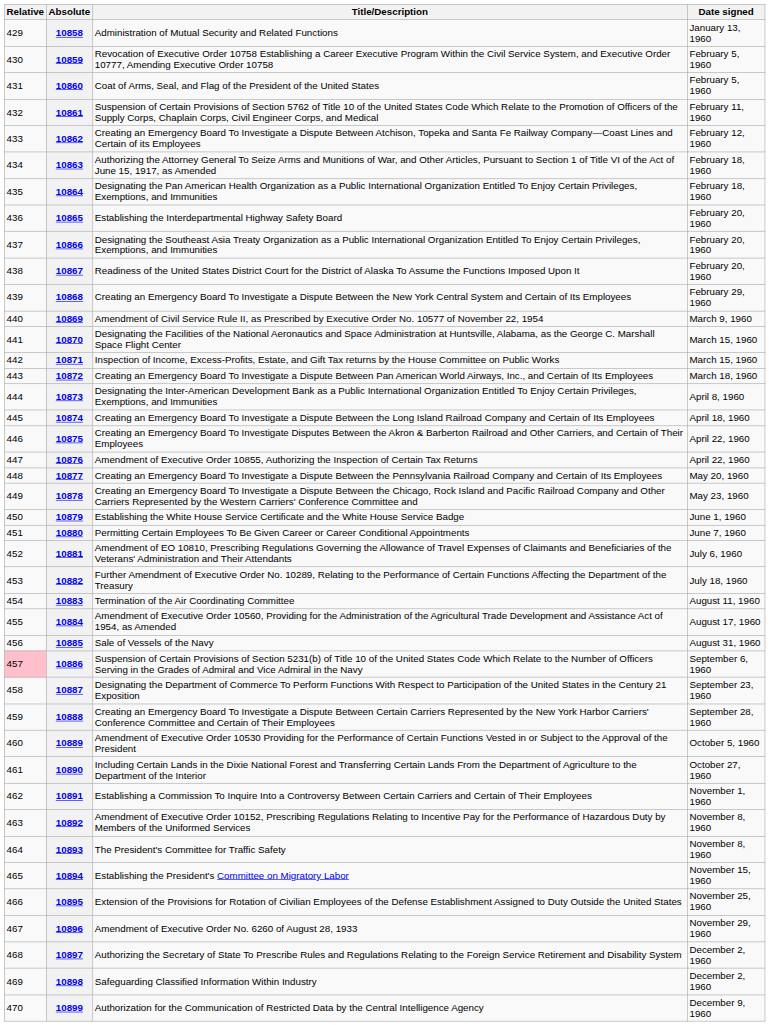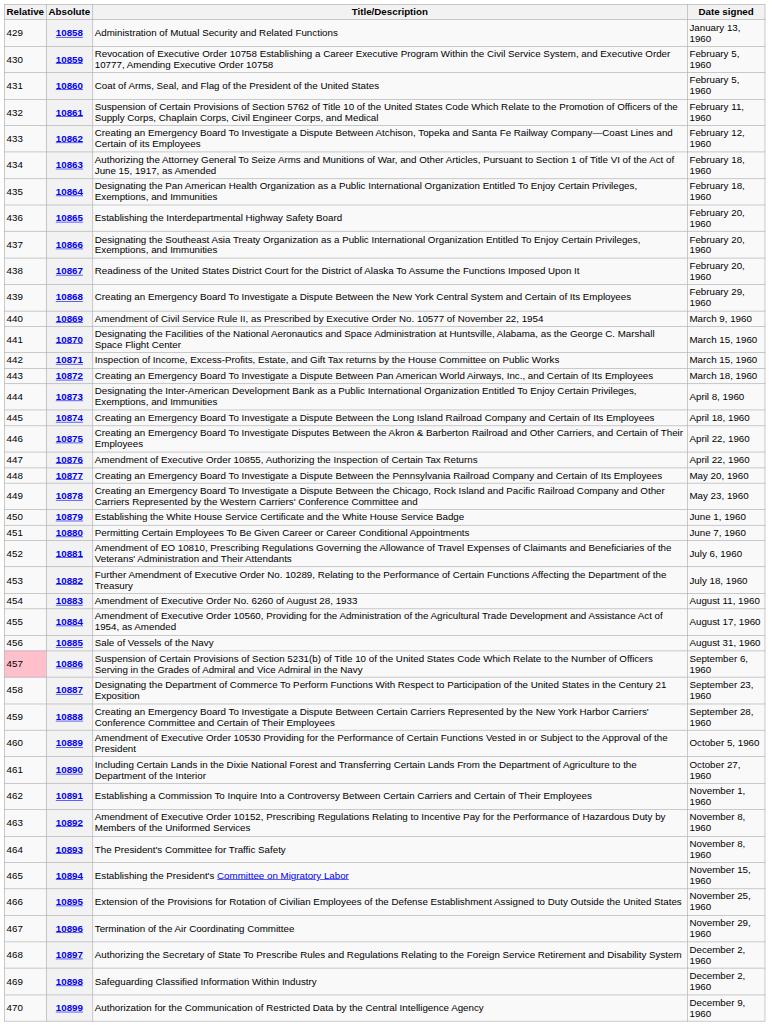(195, 601) Termination of the Air Coordinating Committee -> (226, 601) Amendment of Executive Order No. 6260 of August 28, 1933
(226, 928) Amendment of Executive Order No. 6260 of August 28, 1933 -> (195, 928) Termination of the Air Coordinating Committee
